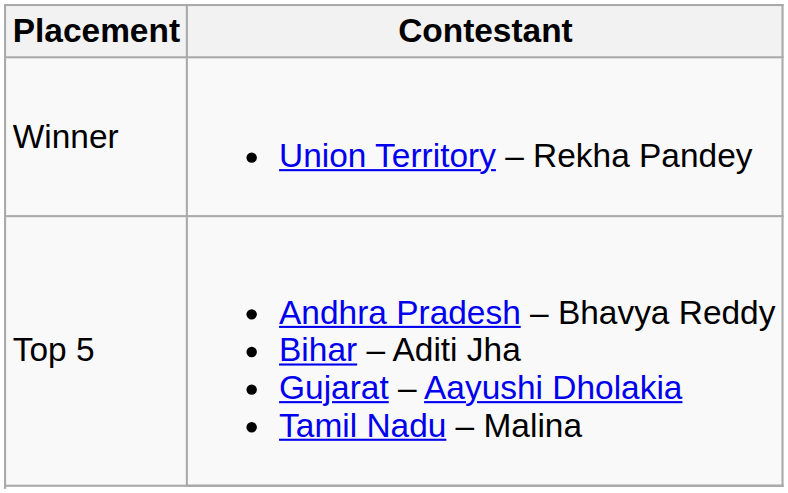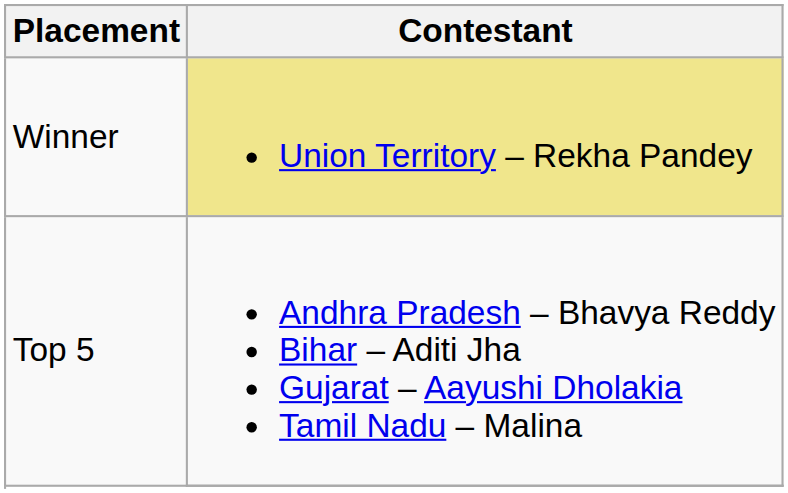(485, 156) no background -> (485, 156) khaki background
